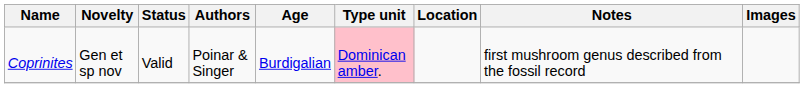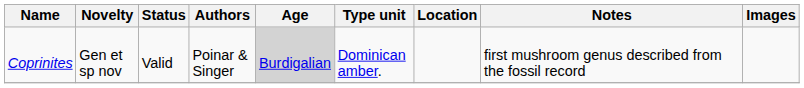(295, 63) no background -> (295, 63) lightgrey background
(372, 63) pink background -> (372, 63) no background
